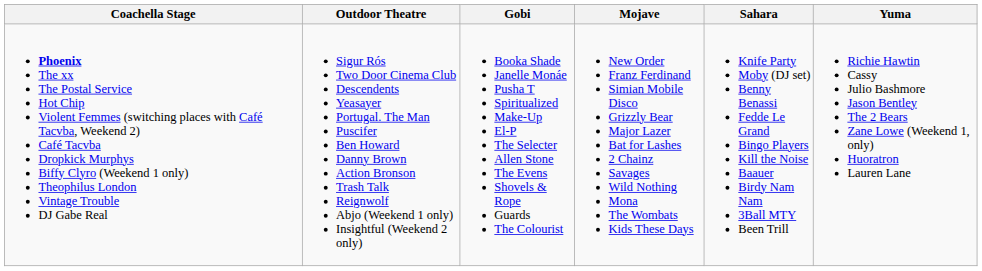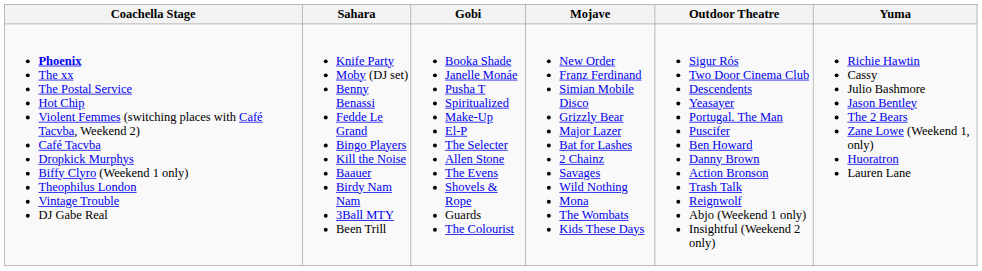columns swapped: (381, 14) <-> (759, 14)
